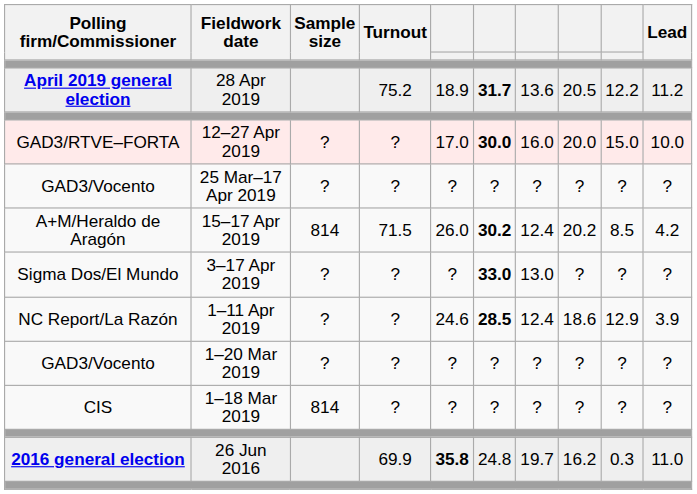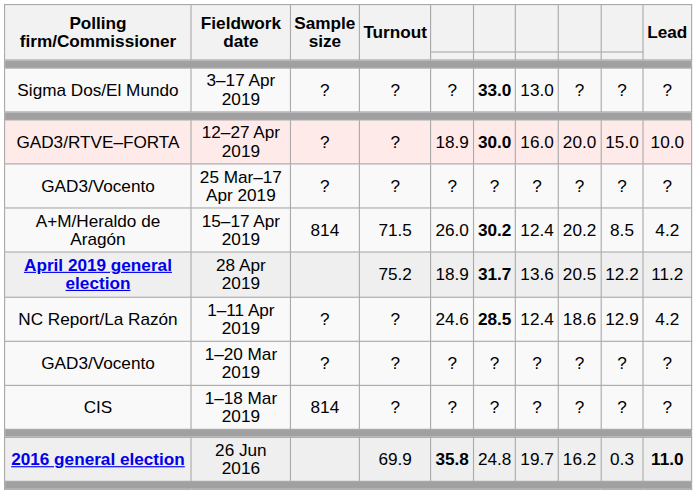rows swapped: (98, 90) <-> (98, 274)
(452, 142) 17.0 -> (452, 142) 18.9
(667, 318) 3.9 -> (667, 318) 4.2
(667, 459) normal -> (667, 459) bold
